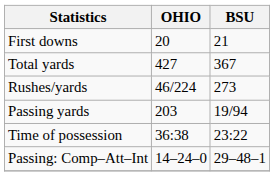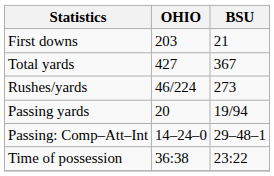(162, 40) 20 -> (166, 40) 203
(166, 111) 203 -> (162, 111) 20
rows swapped: (78, 158) <-> (65, 135)
